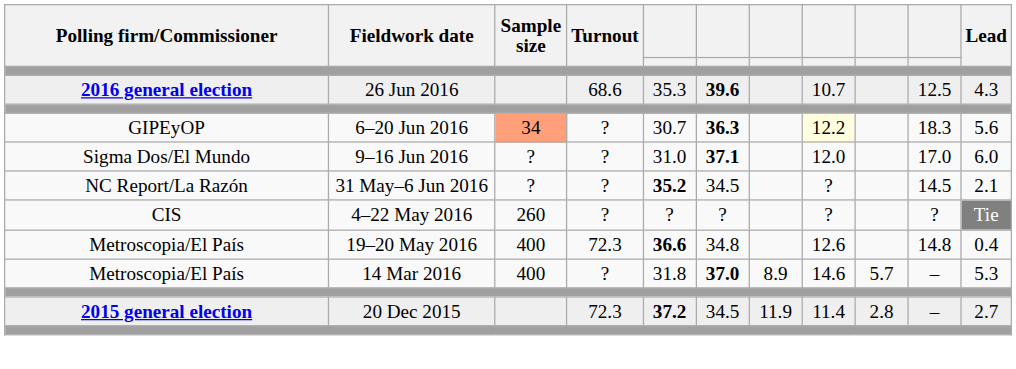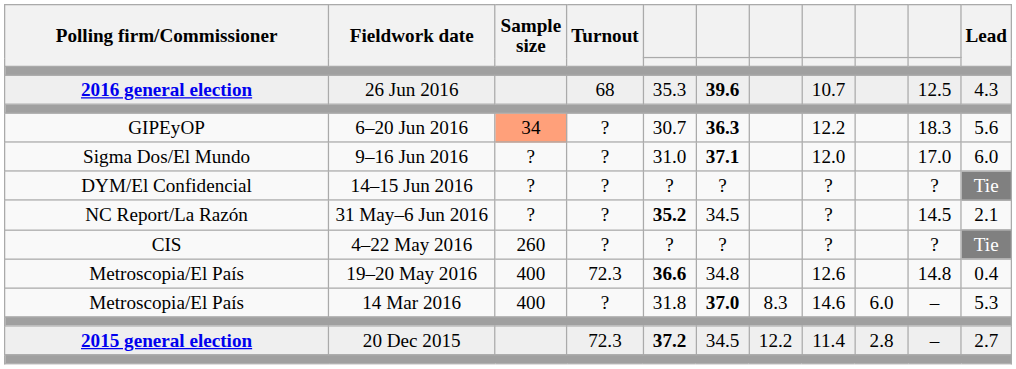(605, 89) 68.6 -> (605, 89) 68
(829, 127) lightyellow background -> (829, 127) no background
+ row: (167, 186)
(776, 273) 8.9 -> (776, 302) 8.3
(882, 273) 5.7 -> (882, 302) 6.0
(776, 311) 11.9 -> (776, 340) 12.2
